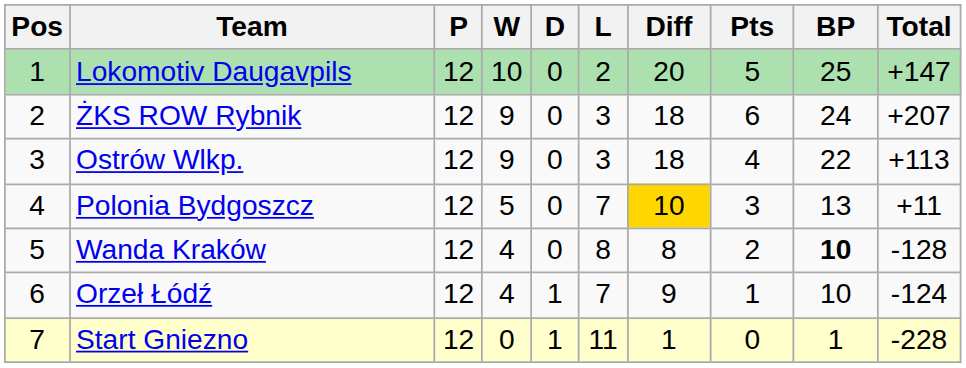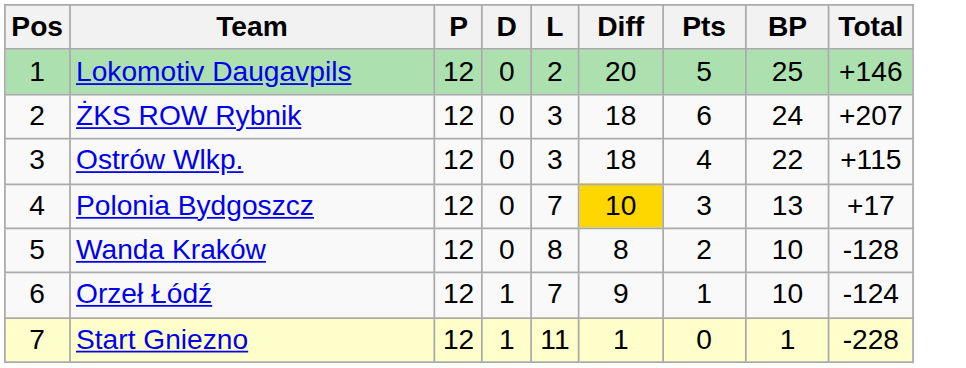- column: (507, 26)
(919, 71) +147 -> (871, 71) +146
(919, 160) +113 -> (871, 160) +115
(919, 205) +11 -> (871, 205) +17
(836, 250) bold -> (787, 250) normal
